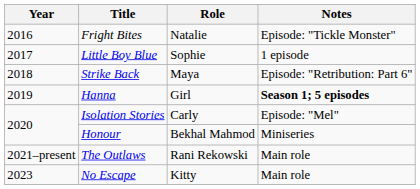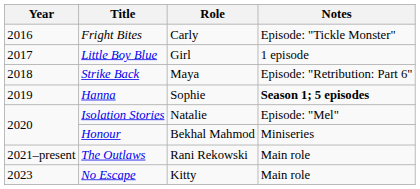(189, 34) Natalie -> (184, 34) Carly
(188, 54) Sophie -> (180, 54) Girl
(180, 94) Girl -> (188, 94) Sophie
(184, 114) Carly -> (189, 114) Natalie
